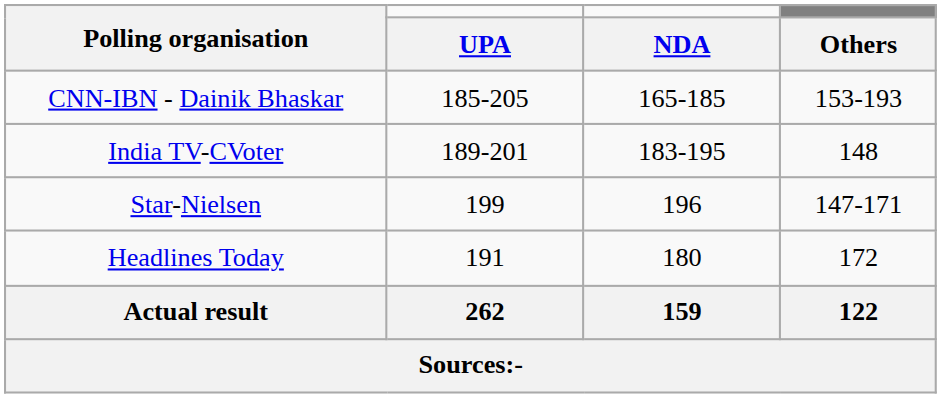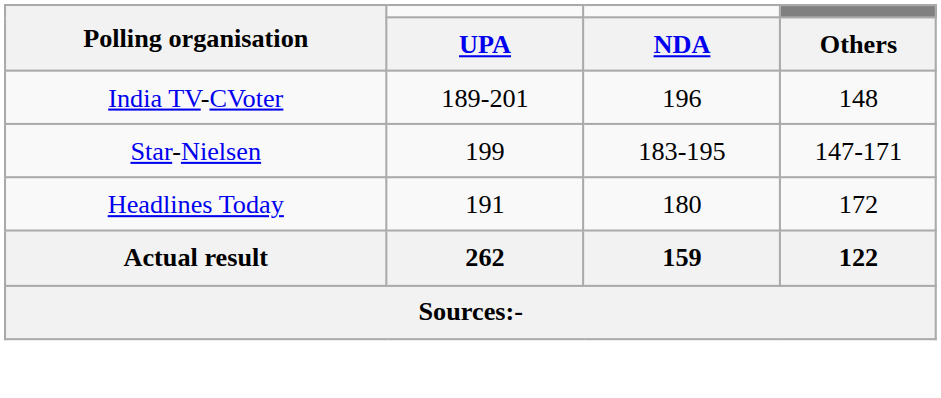- row: (196, 98)
(682, 151) 183-195 -> (682, 98) 196
(682, 205) 196 -> (682, 151) 183-195
